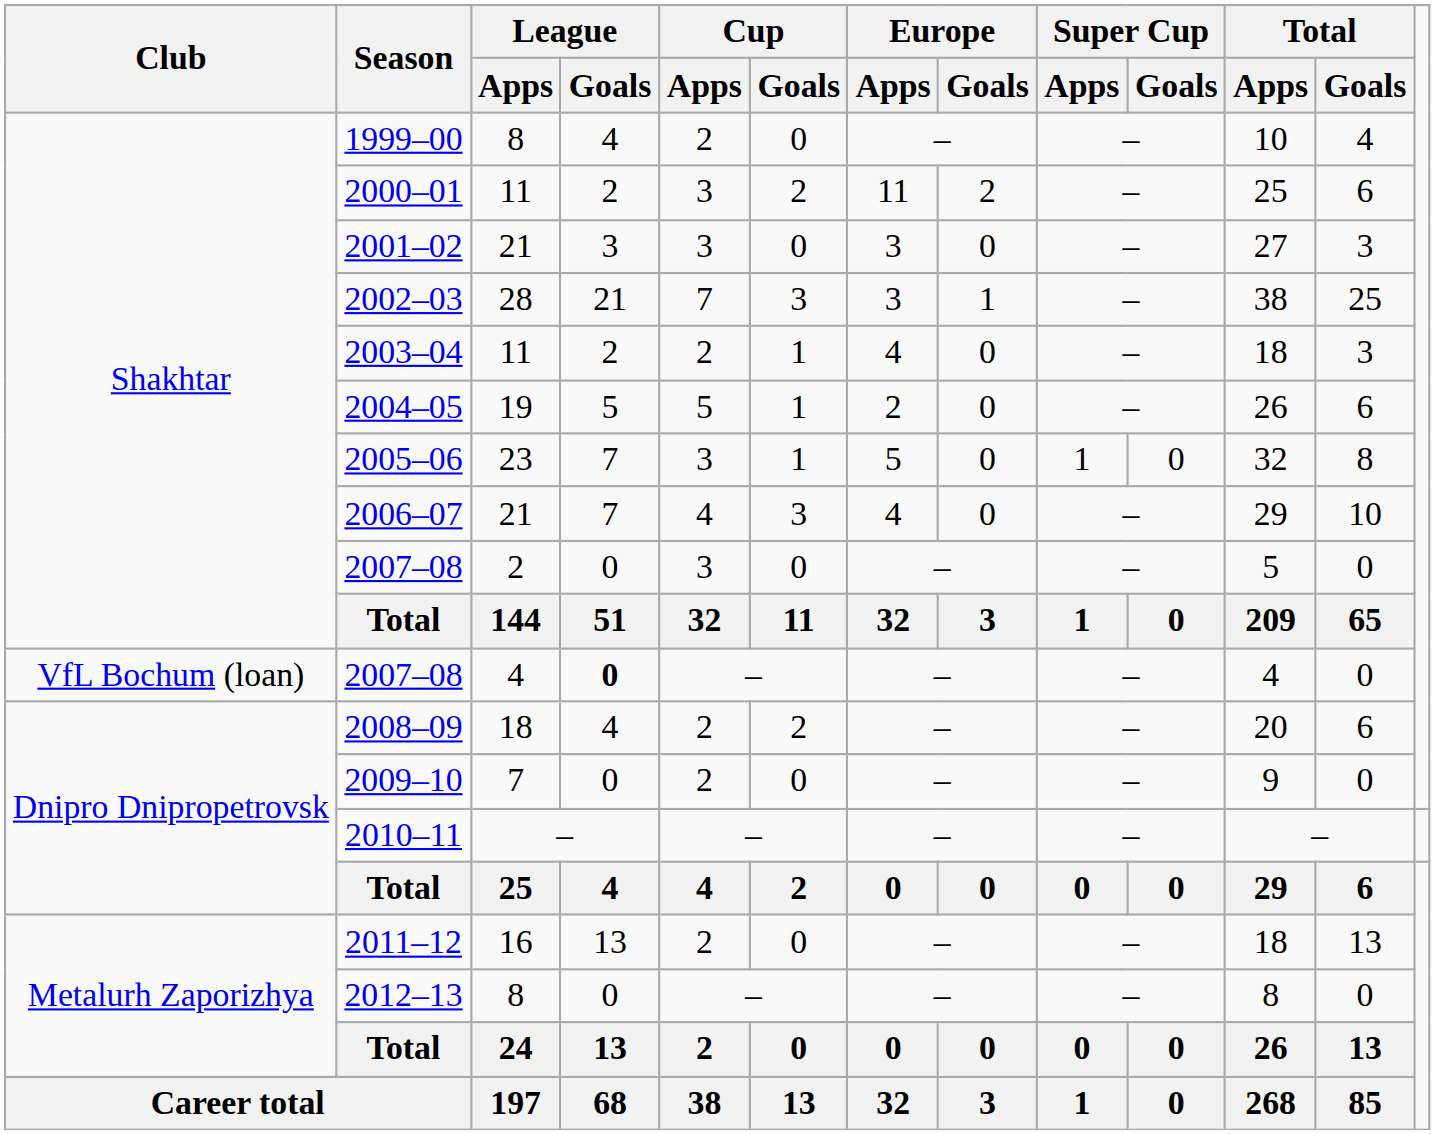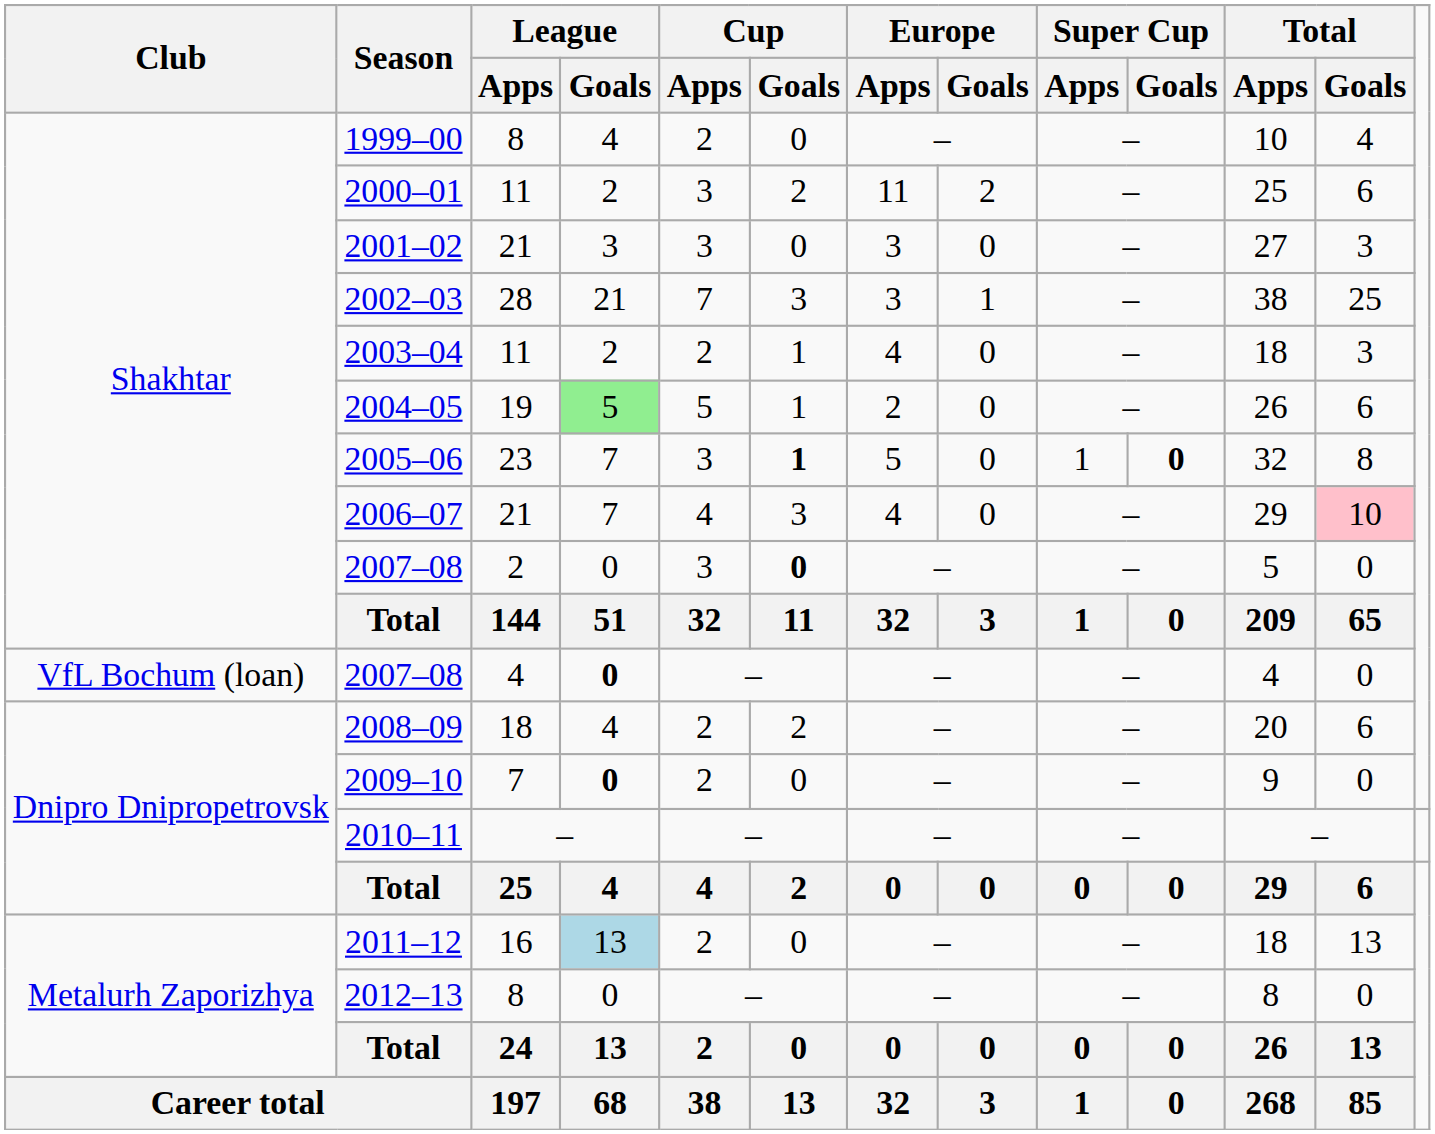(610, 406) no background -> (610, 406) lightgreen background
(799, 459) normal -> (799, 459) bold
(1176, 459) normal -> (1176, 459) bold
(1365, 513) no background -> (1365, 513) pink background
(799, 566) normal -> (799, 566) bold
(610, 780) normal -> (610, 780) bold
(610, 941) no background -> (610, 941) lightblue background
